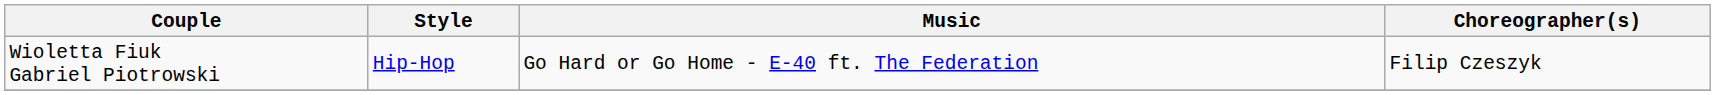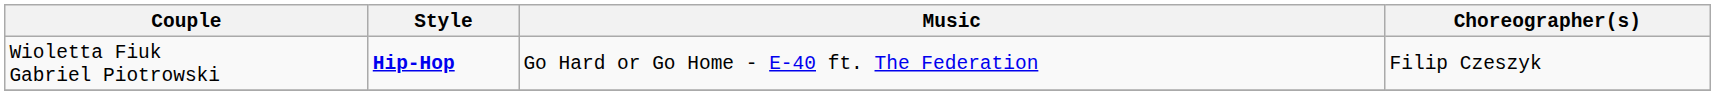(414, 64) normal -> (414, 64) bold
